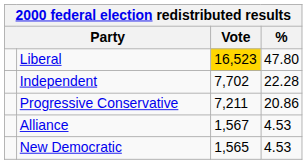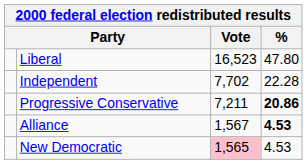(235, 59) gold background -> (235, 59) no background
(281, 103) normal -> (281, 103) bold
(278, 125) normal -> (278, 125) bold
(232, 147) no background -> (232, 147) pink background
